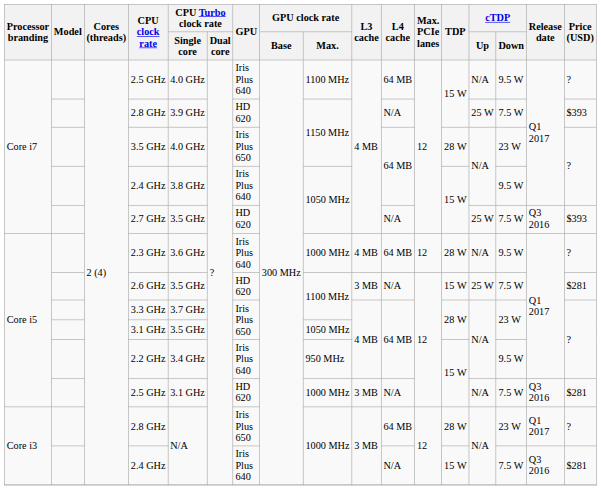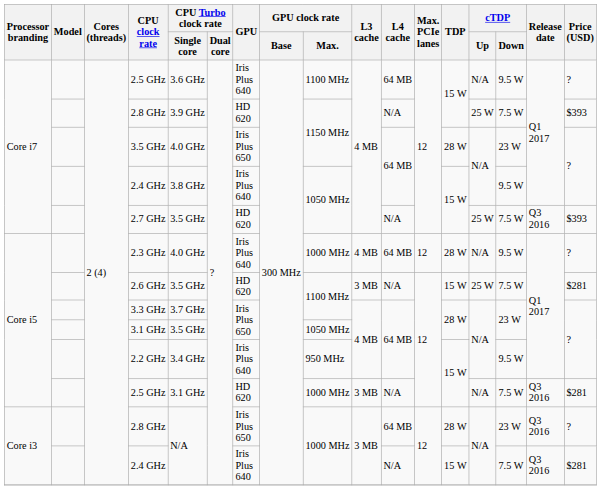(188, 79) 4.0 GHz -> (188, 79) 3.6 GHz
(188, 253) 3.6 GHz -> (188, 253) 4.0 GHz
(539, 426) Q1 2017 -> (539, 426) Q3 2016
